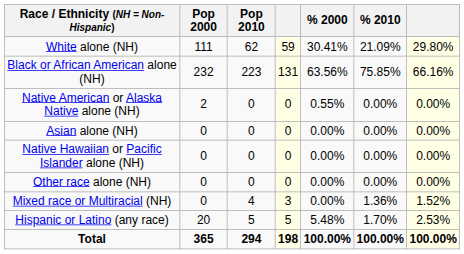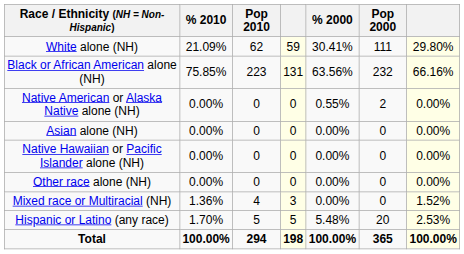columns swapped: (204, 20) <-> (380, 20)
